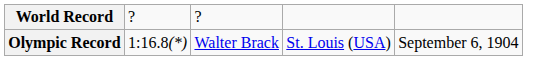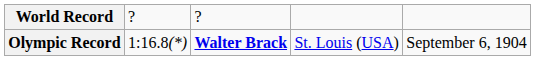(237, 42) normal -> (241, 42) bold
